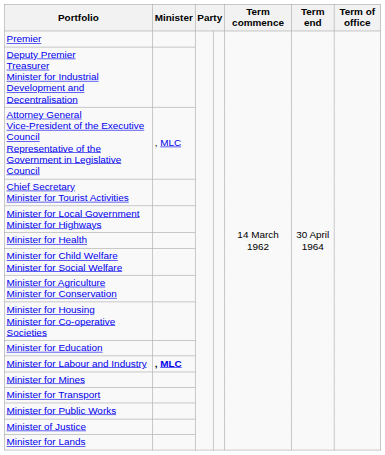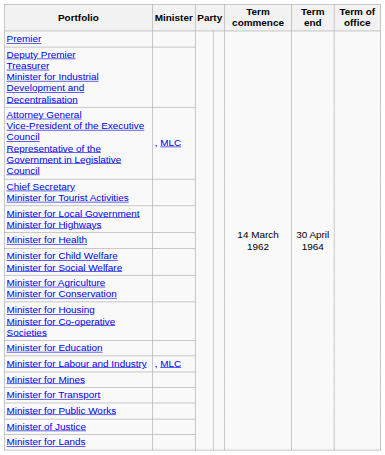(168, 363) bold -> (168, 363) normal
